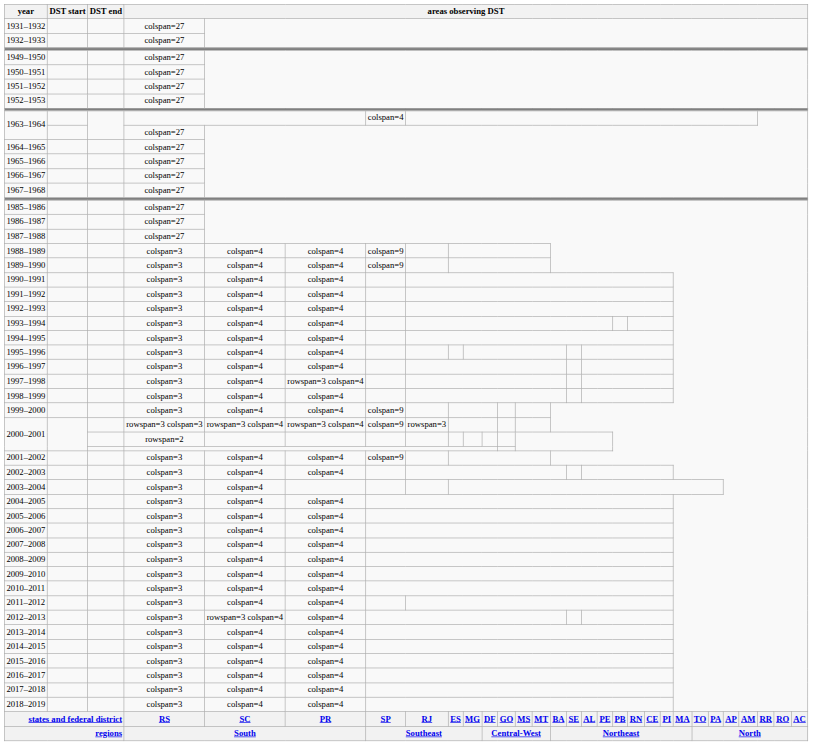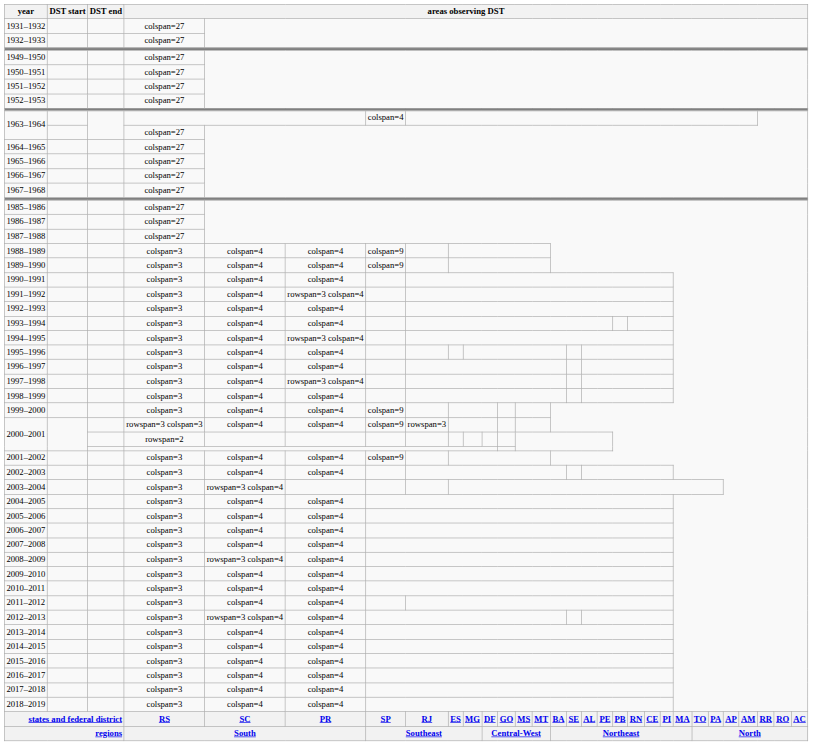(325, 294) colspan=4 -> (325, 294) rowspan=3 colspan=4
(325, 338) colspan=4 -> (325, 338) rowspan=3 colspan=4
(245, 425) rowspan=3 colspan=4 -> (245, 425) colspan=4
(325, 425) rowspan=3 colspan=4 -> (325, 425) colspan=4
(245, 487) colspan=4 -> (245, 487) rowspan=3 colspan=4
(245, 559) colspan=4 -> (245, 559) rowspan=3 colspan=4
